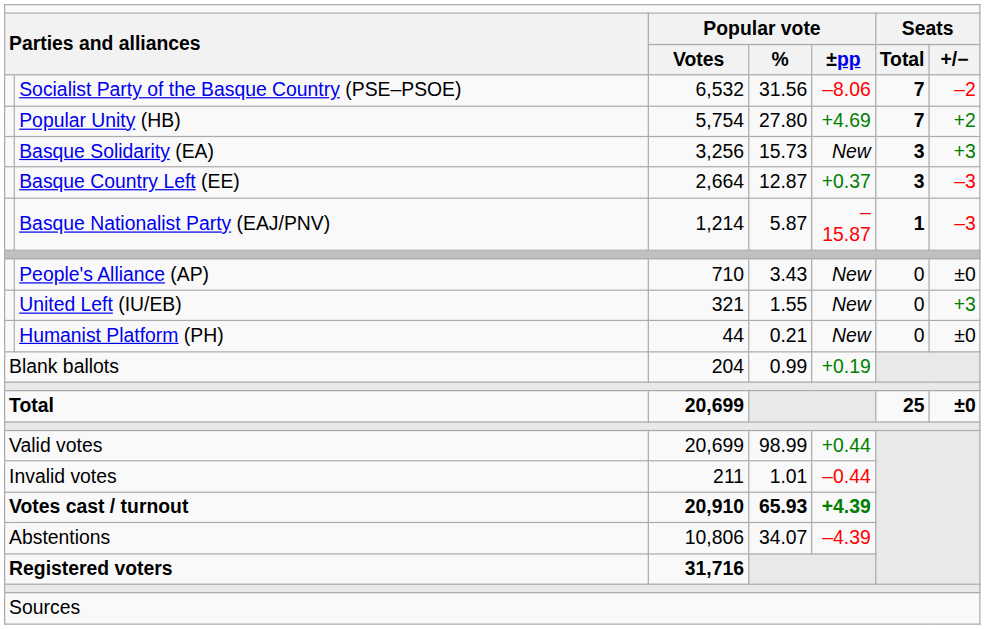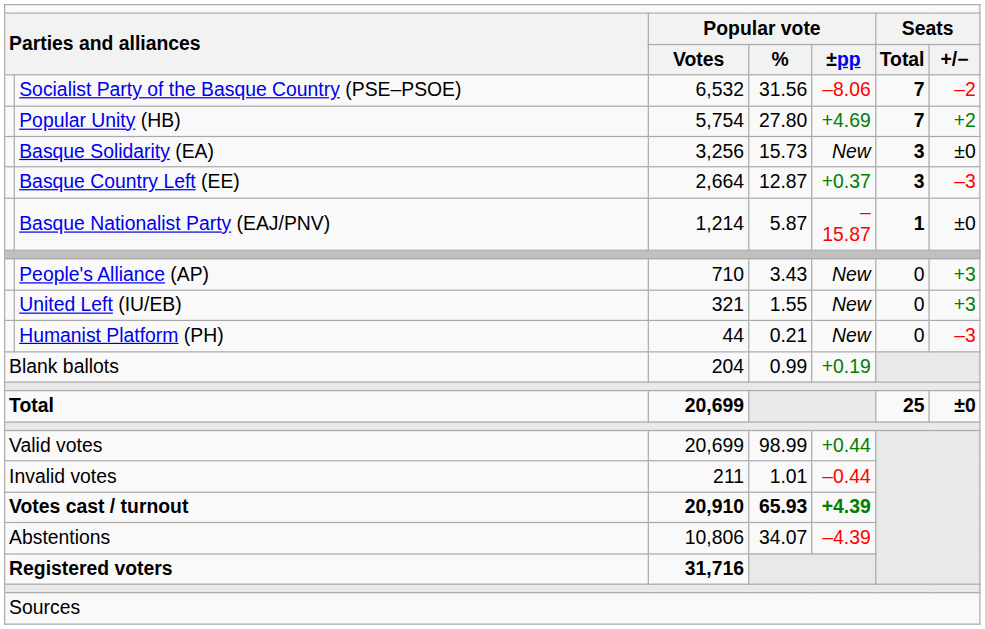(965, 151) +3 -> (965, 151) ±0
(965, 223) –3 -> (965, 223) ±0
(965, 274) ±0 -> (965, 274) +3
(965, 335) ±0 -> (965, 335) –3
